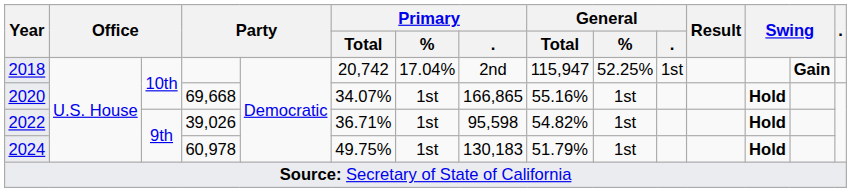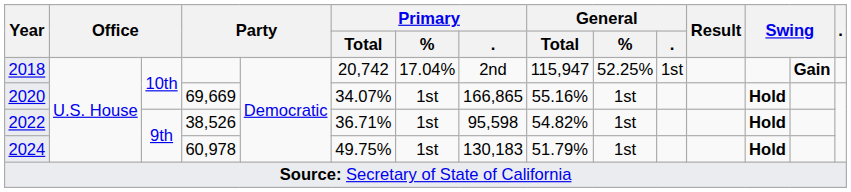(211, 97) 69,668 -> (211, 97) 69,669
(211, 123) 39,026 -> (211, 123) 38,526
